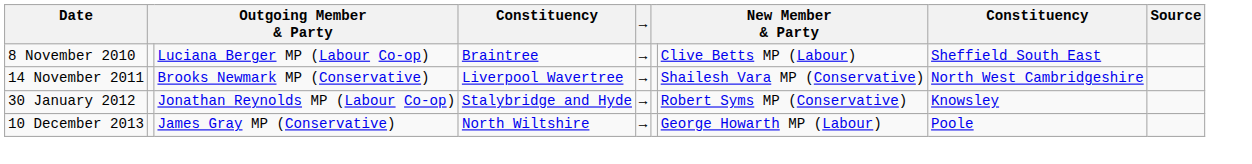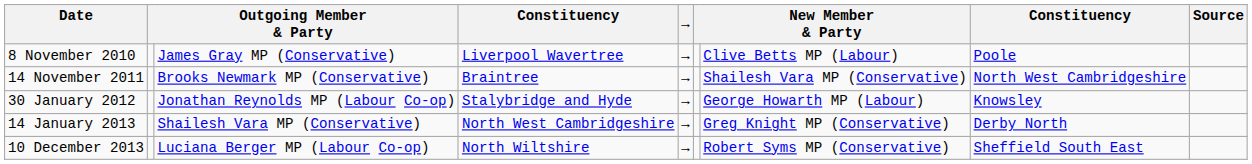(294, 56) Luciana Berger MP (Labour Co-op) -> (277, 56) James Gray MP (Conservative)
(500, 56) Braintree -> (543, 56) Liverpool Wavertree
(1016, 56) Sheffield South East -> (995, 56) Poole
(543, 79) Liverpool Wavertree -> (500, 79) Braintree
(784, 102) Robert Syms MP (Conservative) -> (814, 102) George Howarth MP (Labour)
+ row: (72, 125)
(277, 125) James Gray MP (Conservative) -> (294, 148) Luciana Berger MP (Labour Co-op)
(771, 125) George Howarth MP (Labour) -> (827, 148) Robert Syms MP (Conservative)
(952, 125) Poole -> (1059, 148) Sheffield South East
